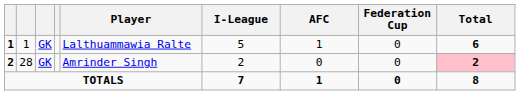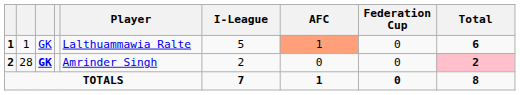(319, 45) no background -> (319, 45) lightsalmon background
(45, 63) normal -> (45, 63) bold
